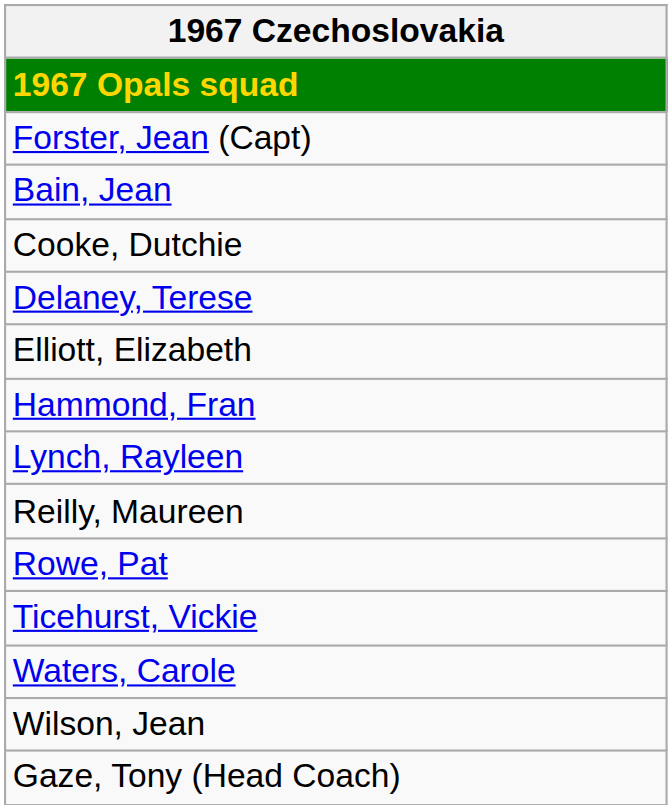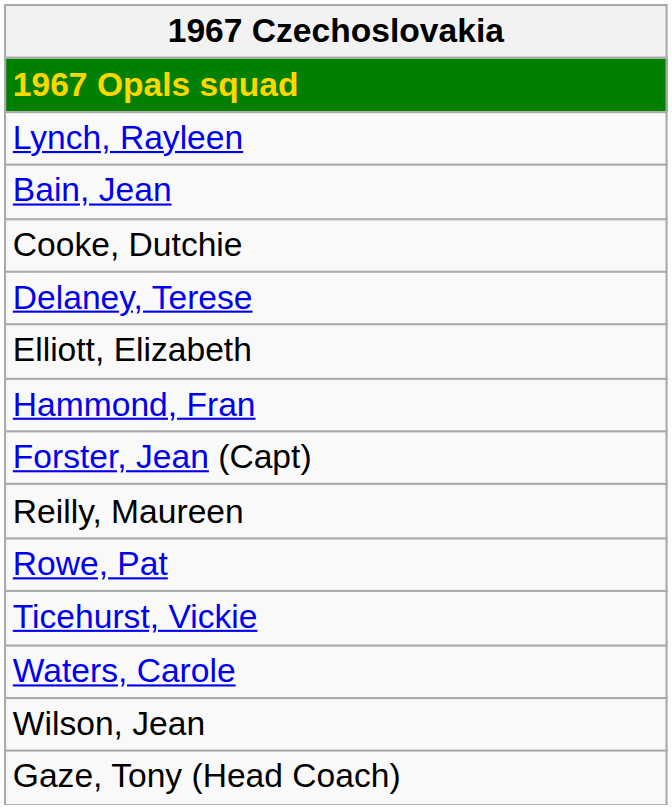(162, 137) Forster, Jean (Capt) -> (128, 137) Lynch, Rayleen
(128, 457) Lynch, Rayleen -> (162, 457) Forster, Jean (Capt)
